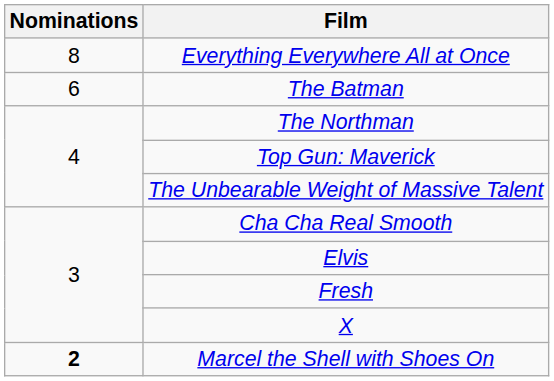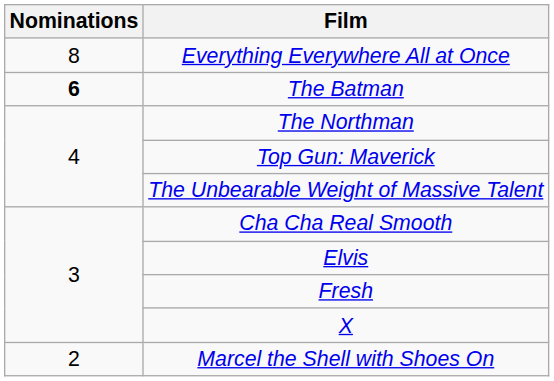(74, 88) normal -> (74, 88) bold
(74, 358) bold -> (74, 358) normal
